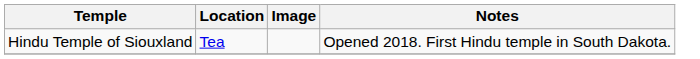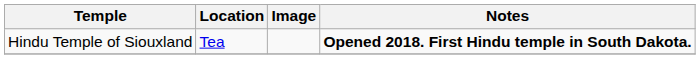(497, 41) normal -> (508, 41) bold
